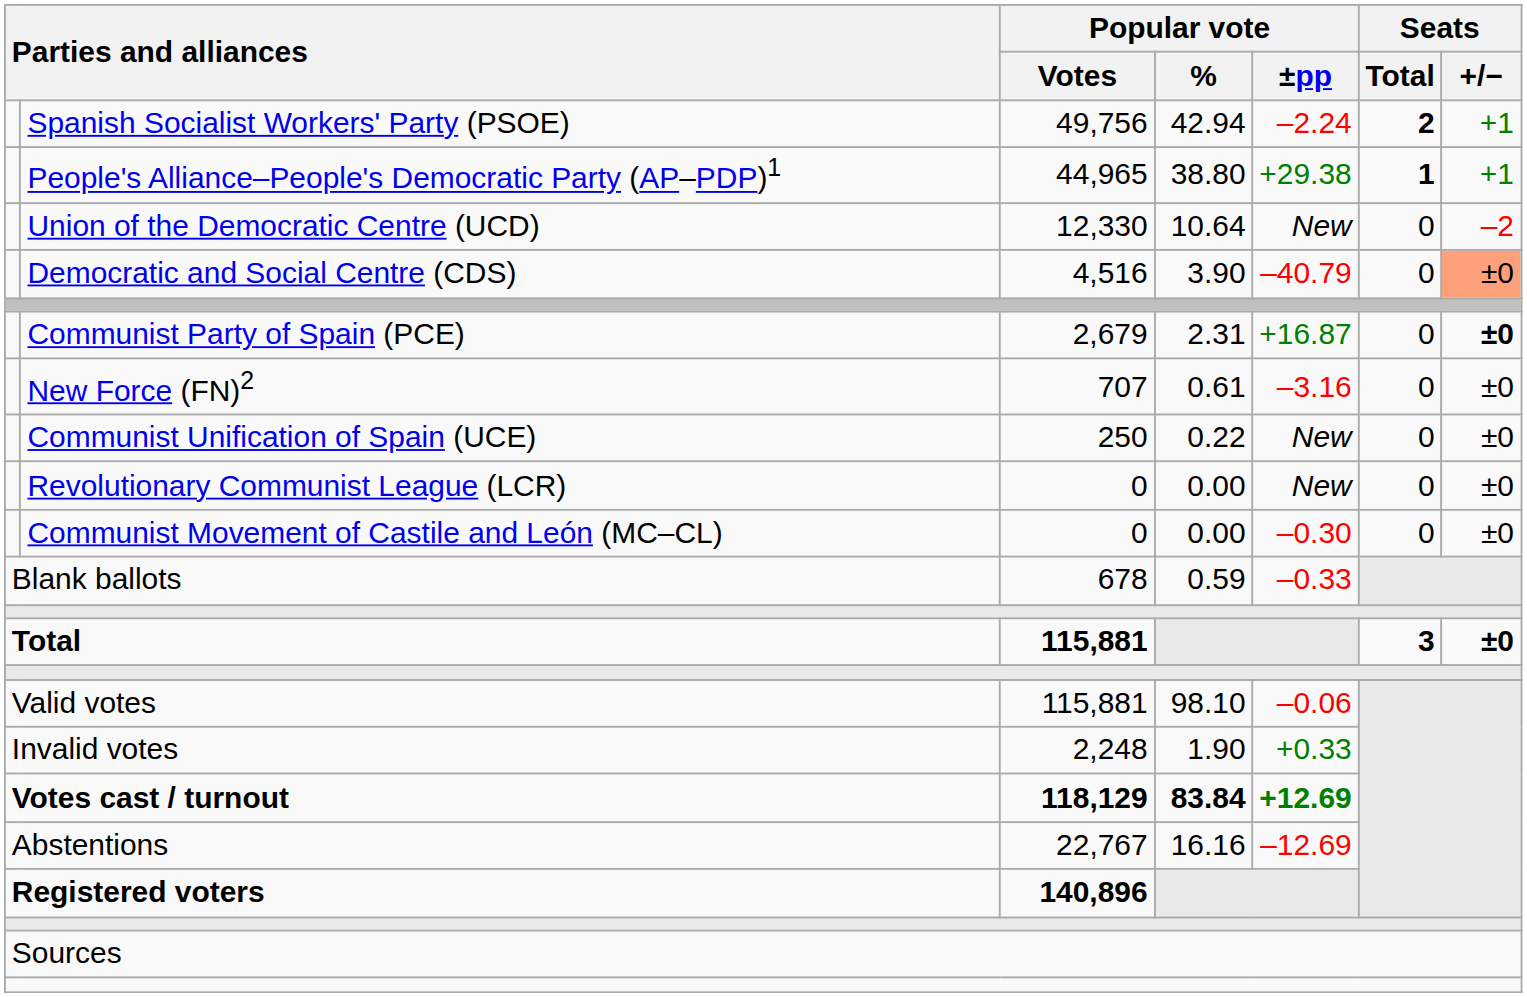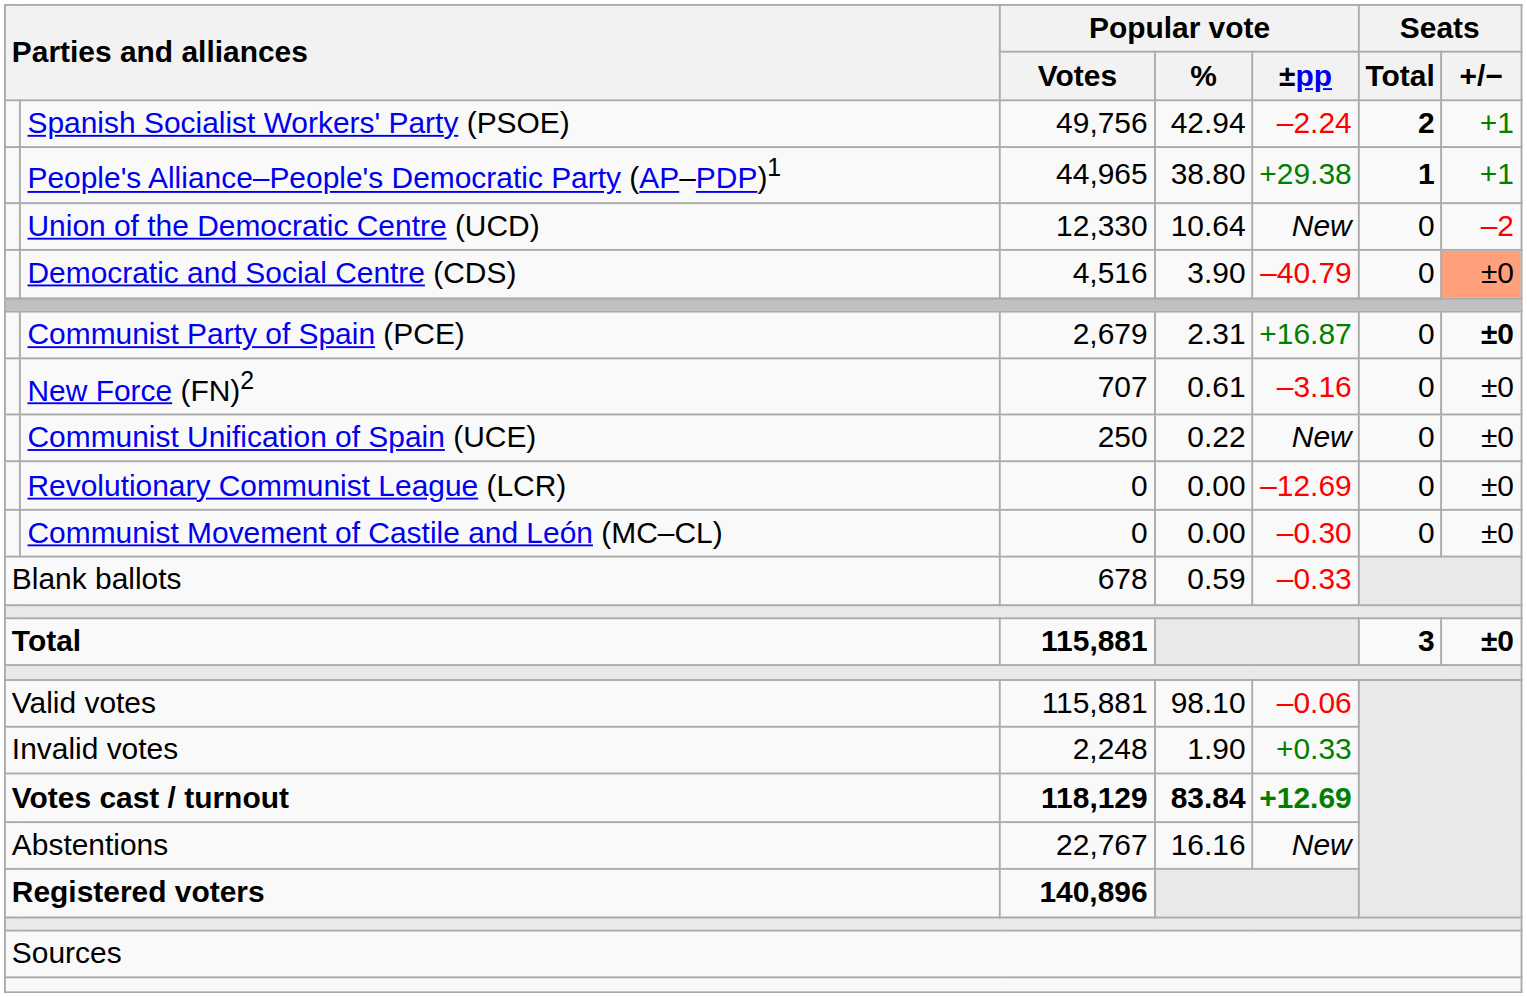(1322, 485) New -> (1306, 485) –12.69
(1306, 845) –12.69 -> (1322, 845) New
